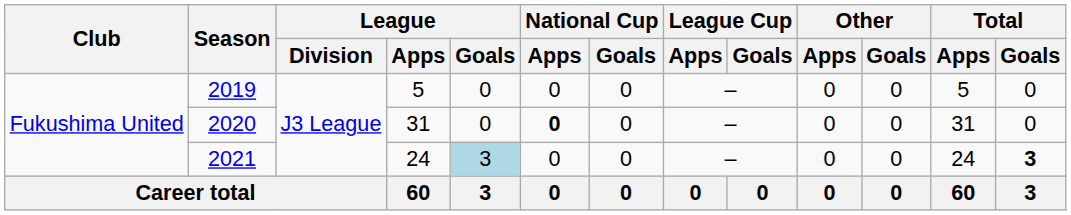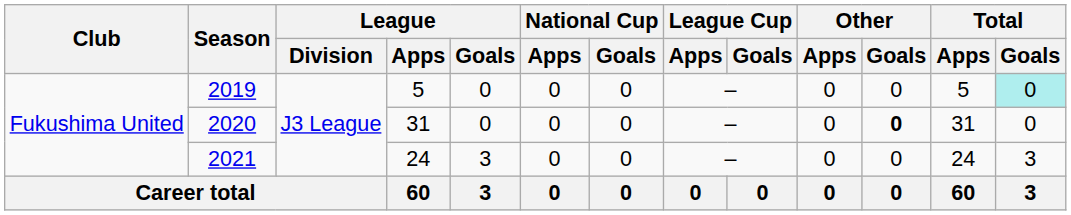(1030, 90) no background -> (1030, 90) paleturquoise background
(554, 124) bold -> (554, 124) normal
(896, 124) normal -> (896, 124) bold
(485, 158) lightblue background -> (485, 158) no background
(1030, 158) bold -> (1030, 158) normal
